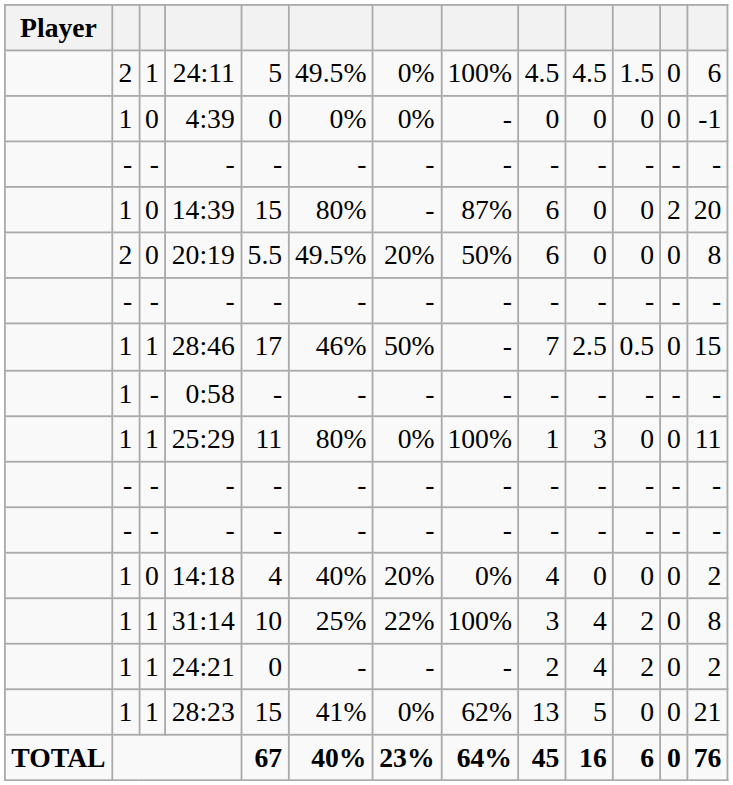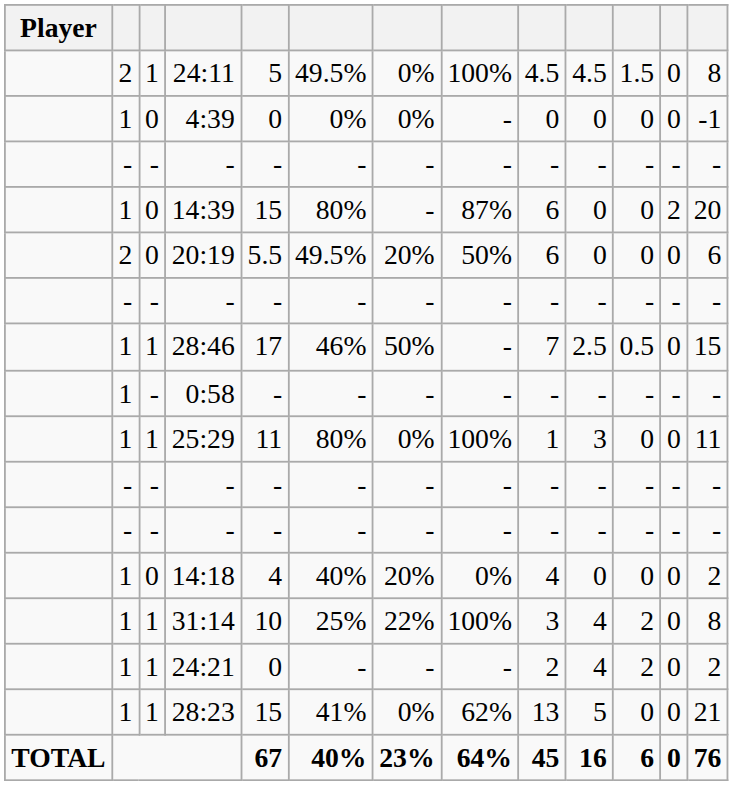(714, 73) 6 -> (714, 73) 8
(714, 255) 8 -> (714, 255) 6
